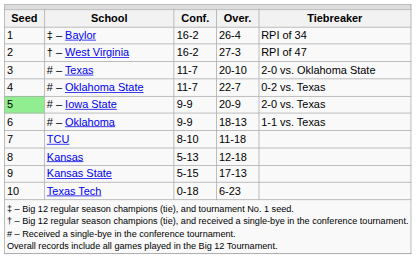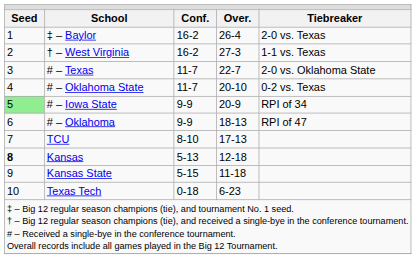(284, 36) RPI of 34 -> (293, 36) 2-0 vs. Texas
(284, 53) RPI of 47 -> (293, 53) 1-1 vs. Texas
(233, 70) 20-10 -> (230, 70) 22-7
(230, 88) 22-7 -> (233, 88) 20-10
(293, 105) 2-0 vs. Texas -> (284, 105) RPI of 34
(293, 122) 1-1 vs. Texas -> (284, 122) RPI of 47
(233, 140) 11-18 -> (233, 140) 17-13
(10, 157) normal -> (10, 157) bold
(233, 174) 17-13 -> (233, 174) 11-18
